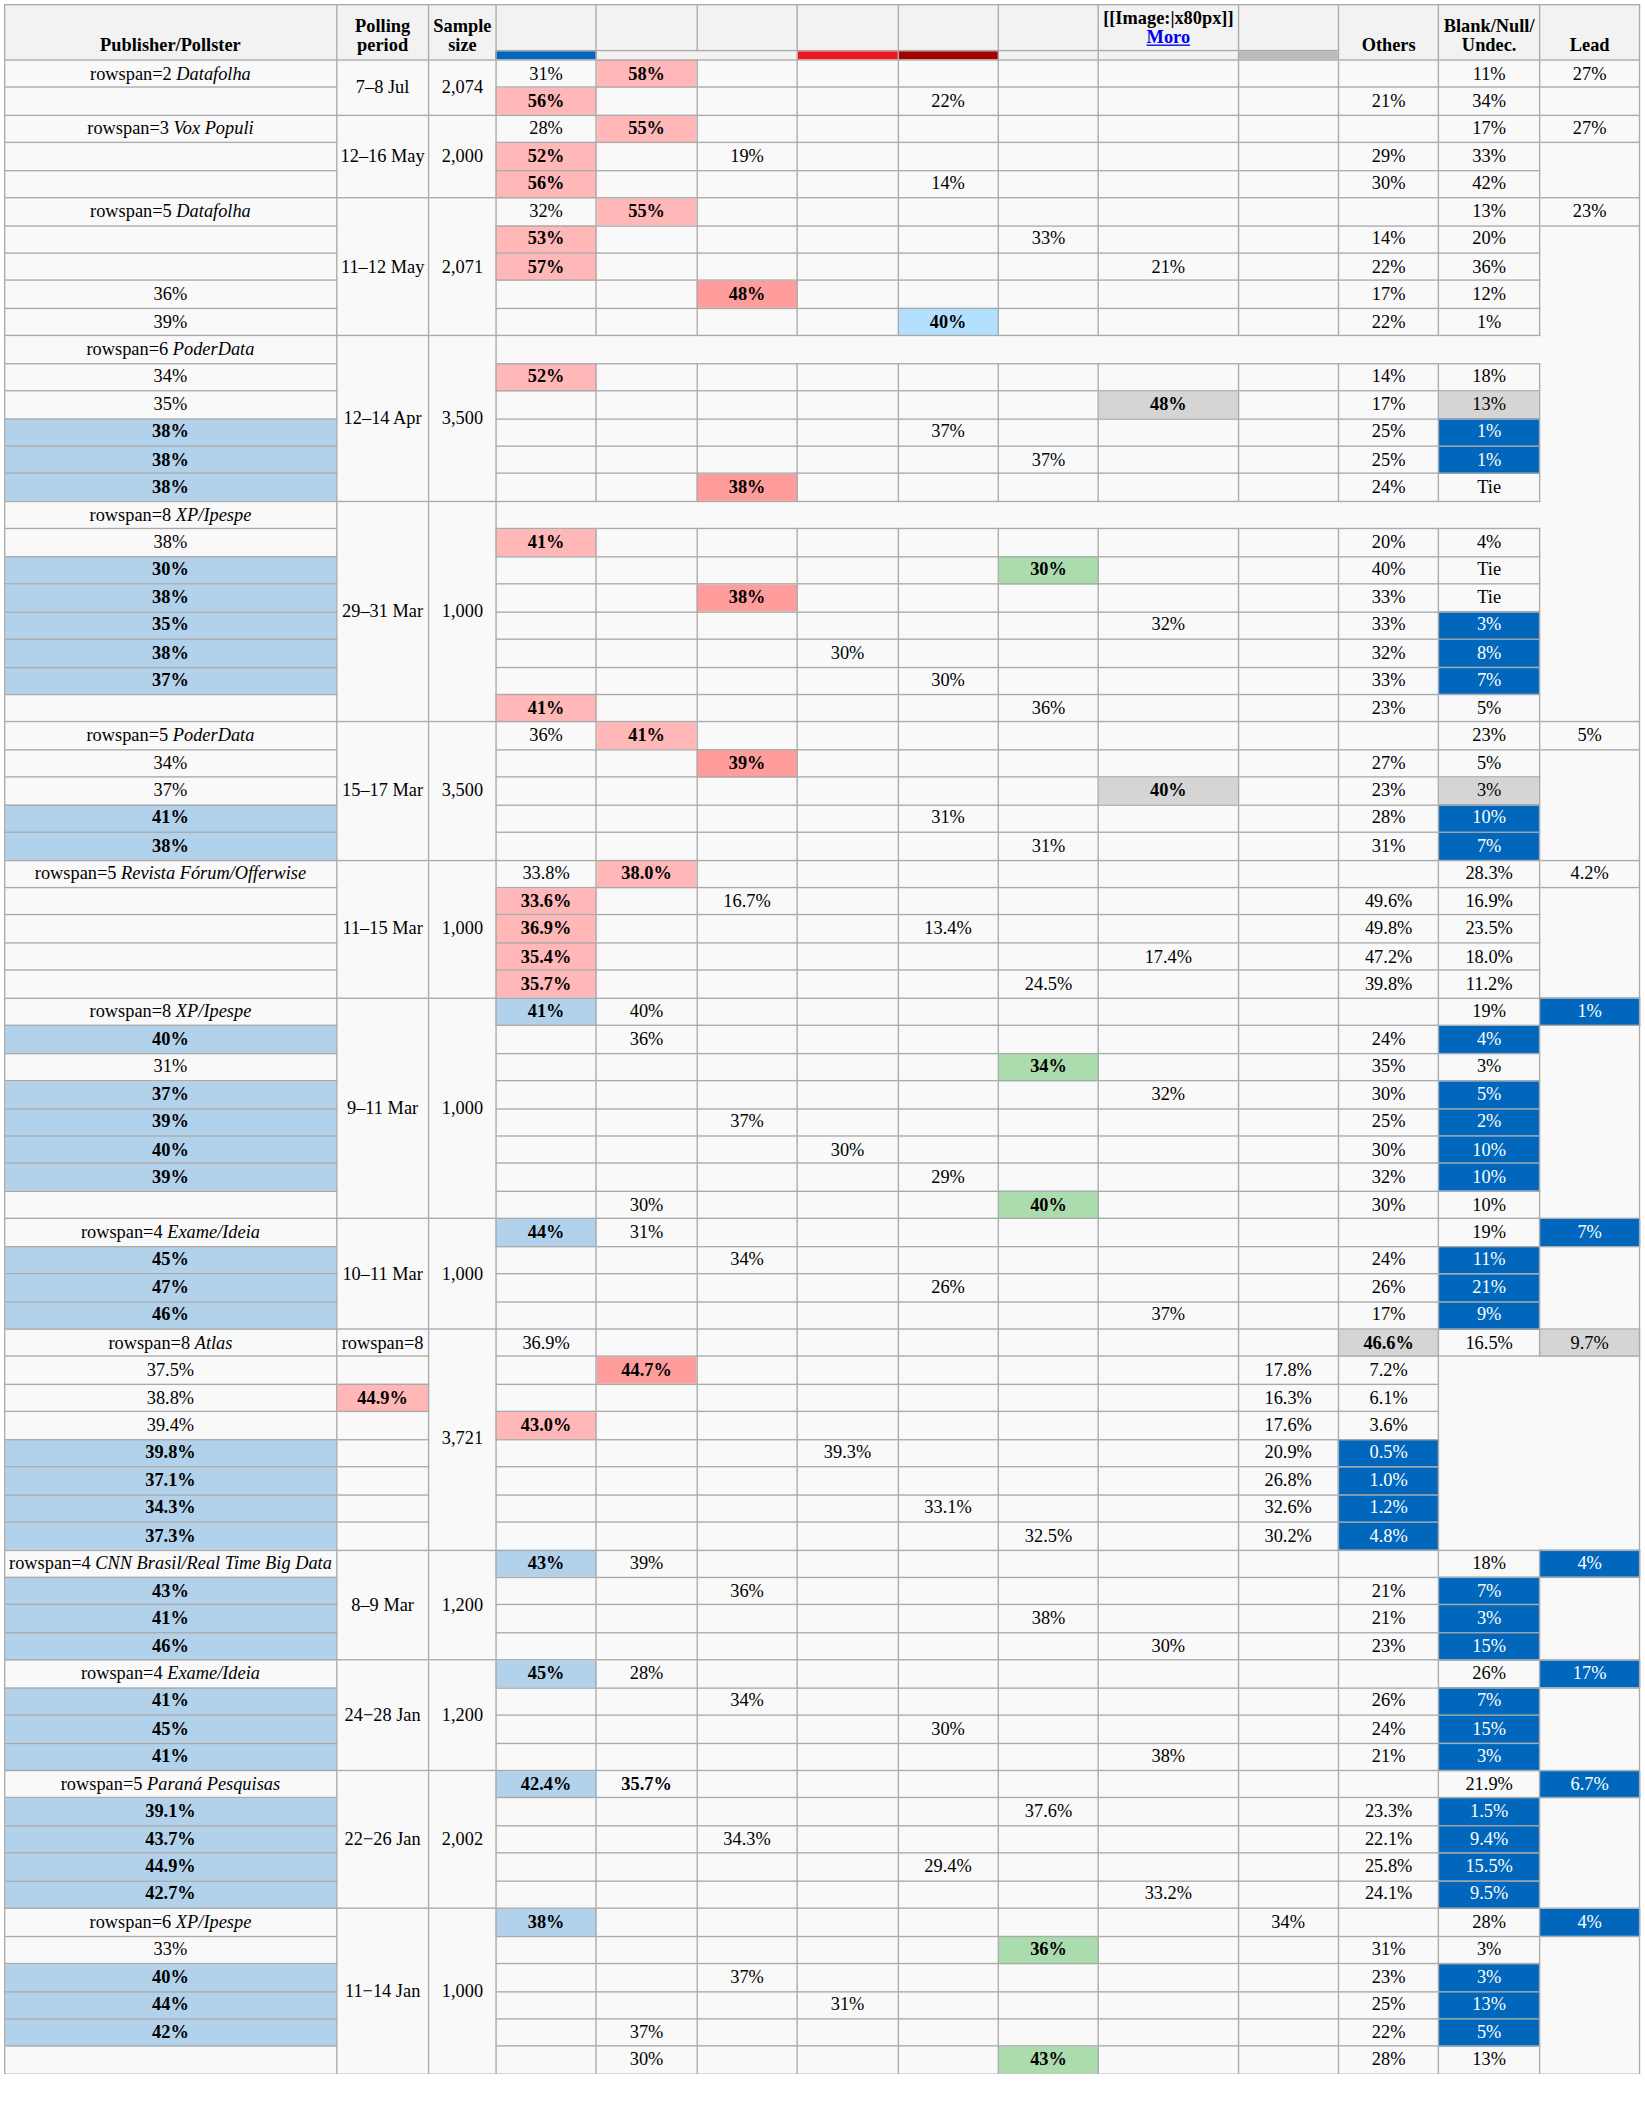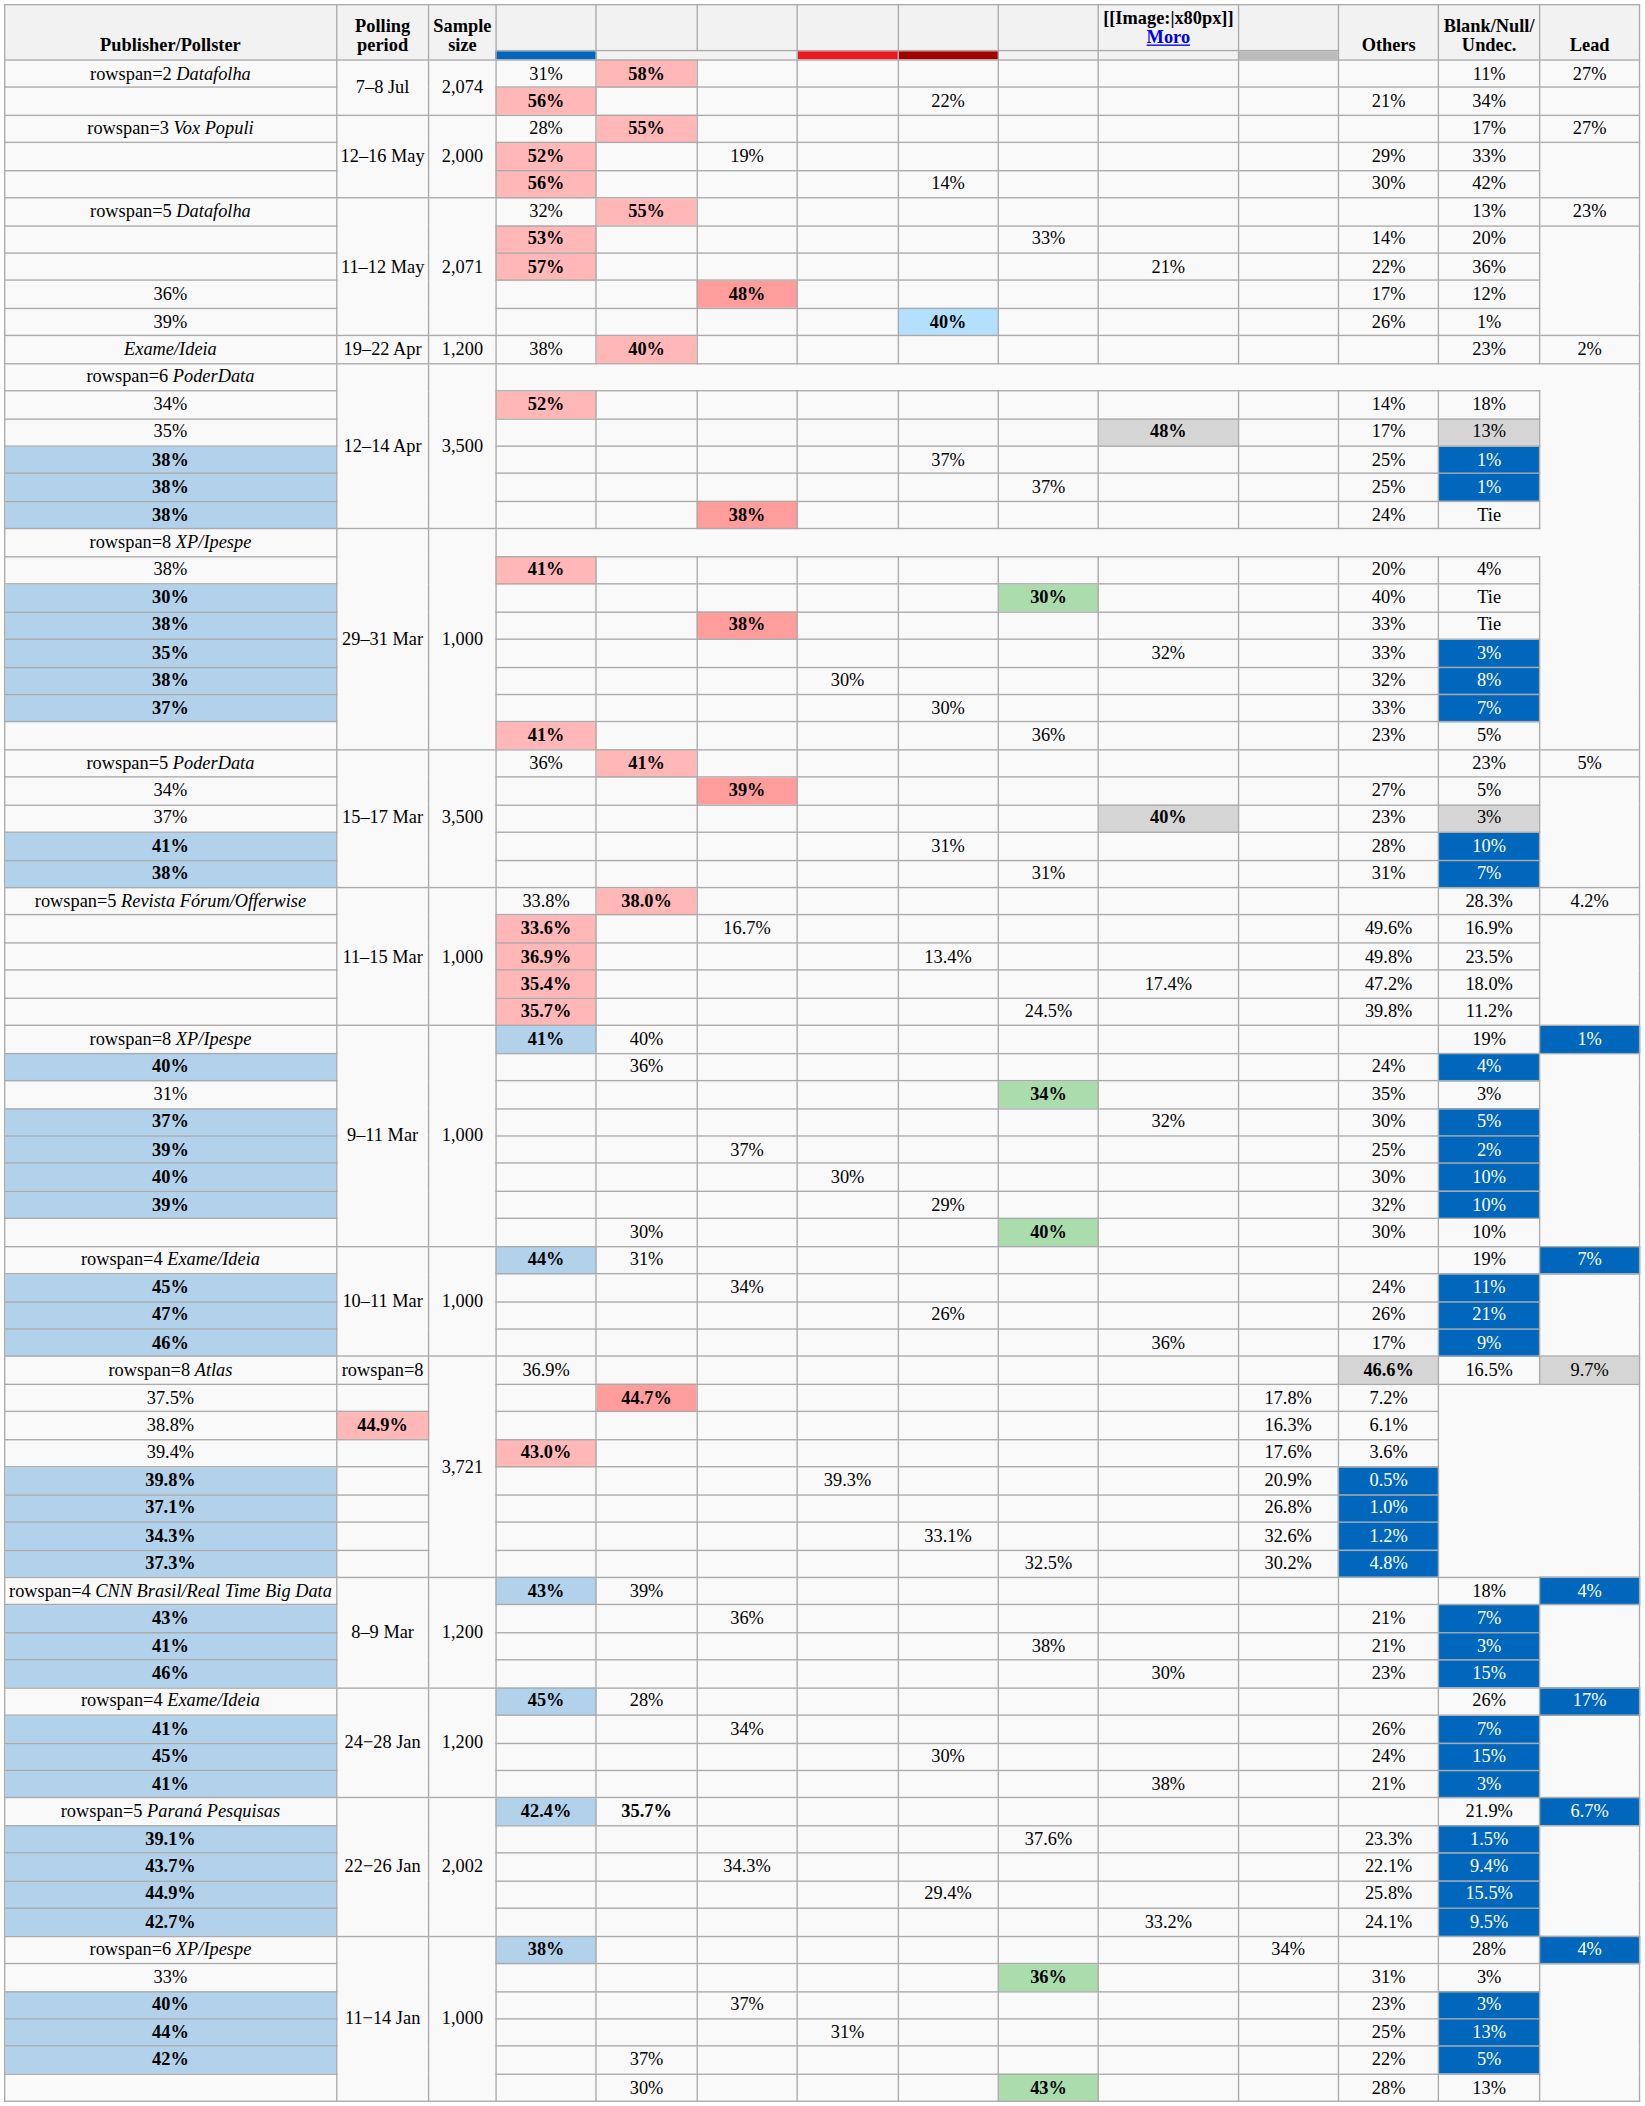(1389, 321) 22% -> (1389, 321) 26%
+ row: (170, 348)
(1168, 1314) 37% -> (1168, 1342) 36%
